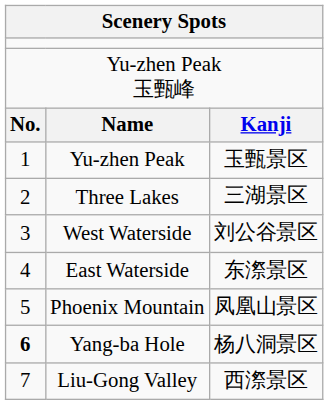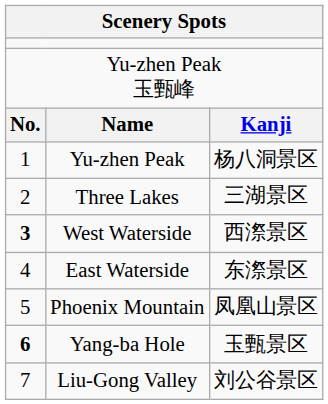(266, 158) 玉甄景区 -> (266, 158) 杨八洞景区
(25, 233) normal -> (25, 233) bold
(266, 232) 刘公谷景区 -> (266, 232) 西漈景区
(266, 343) 杨八洞景区 -> (266, 343) 玉甄景区
(266, 380) 西漈景区 -> (266, 380) 刘公谷景区
